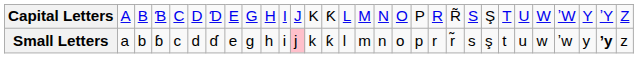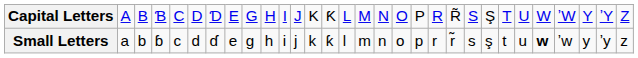(296, 40) pink background -> (296, 40) no background
(542, 40) normal -> (542, 40) bold
(606, 40) bold -> (605, 40) normal
